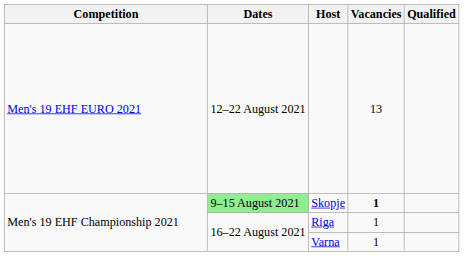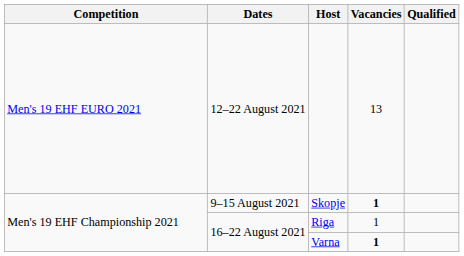(255, 203) lightgreen background -> (255, 203) no background
(376, 241) normal -> (376, 241) bold
